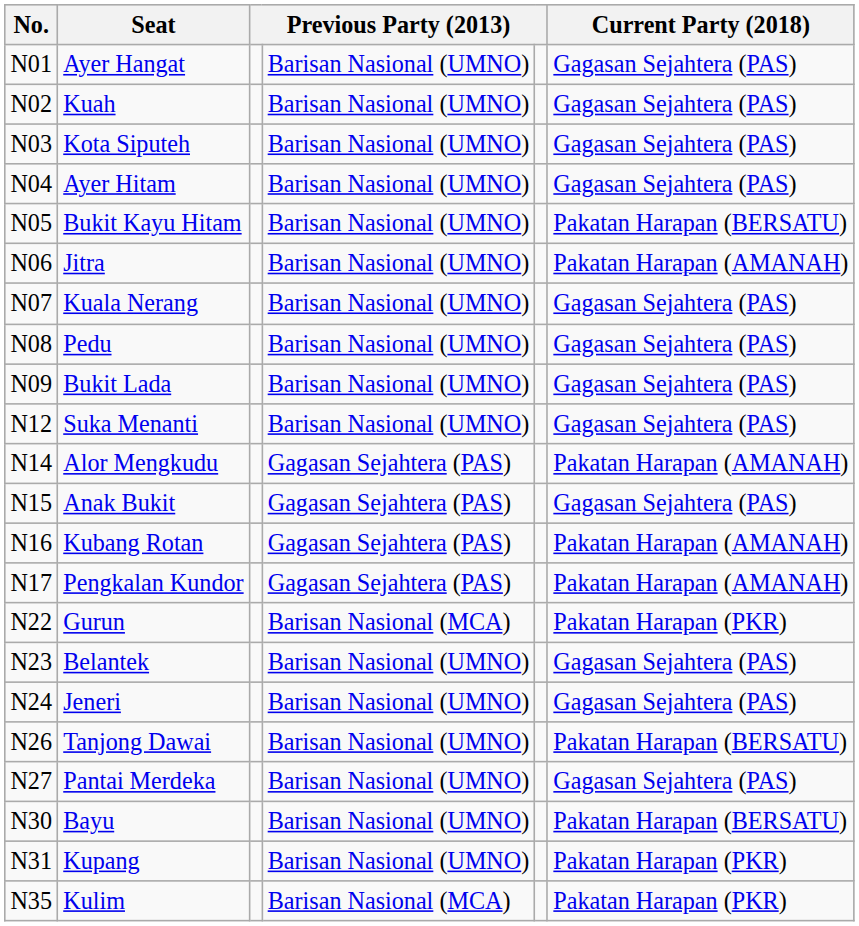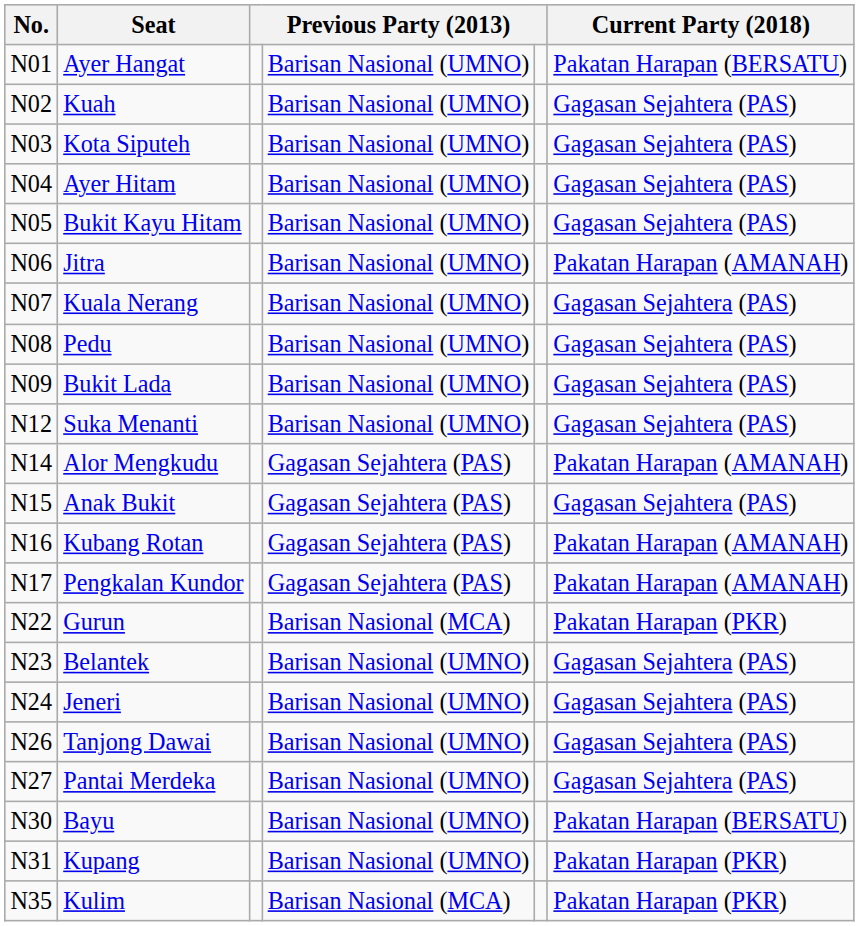(675, 64) Gagasan Sejahtera (PAS) -> (700, 64) Pakatan Harapan (BERSATU)
(700, 223) Pakatan Harapan (BERSATU) -> (675, 223) Gagasan Sejahtera (PAS)
(700, 741) Pakatan Harapan (BERSATU) -> (675, 741) Gagasan Sejahtera (PAS)
